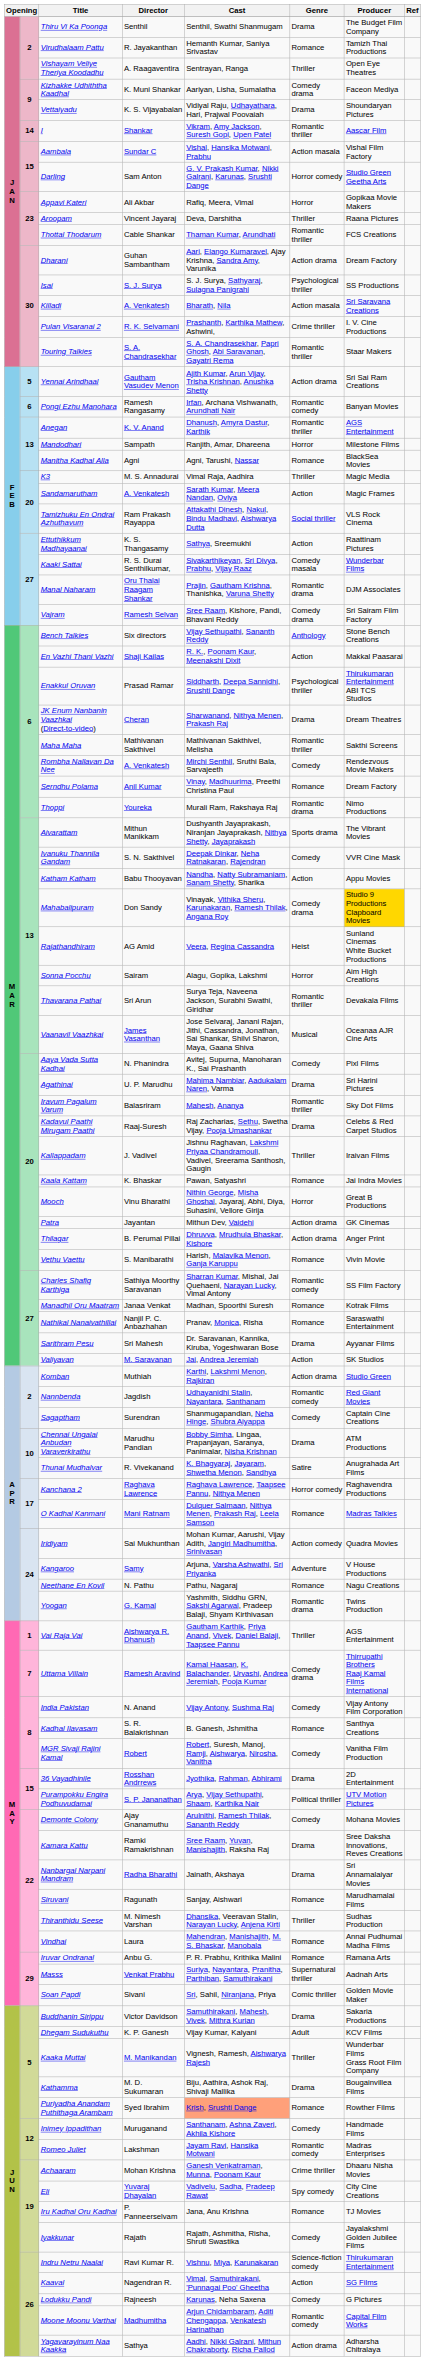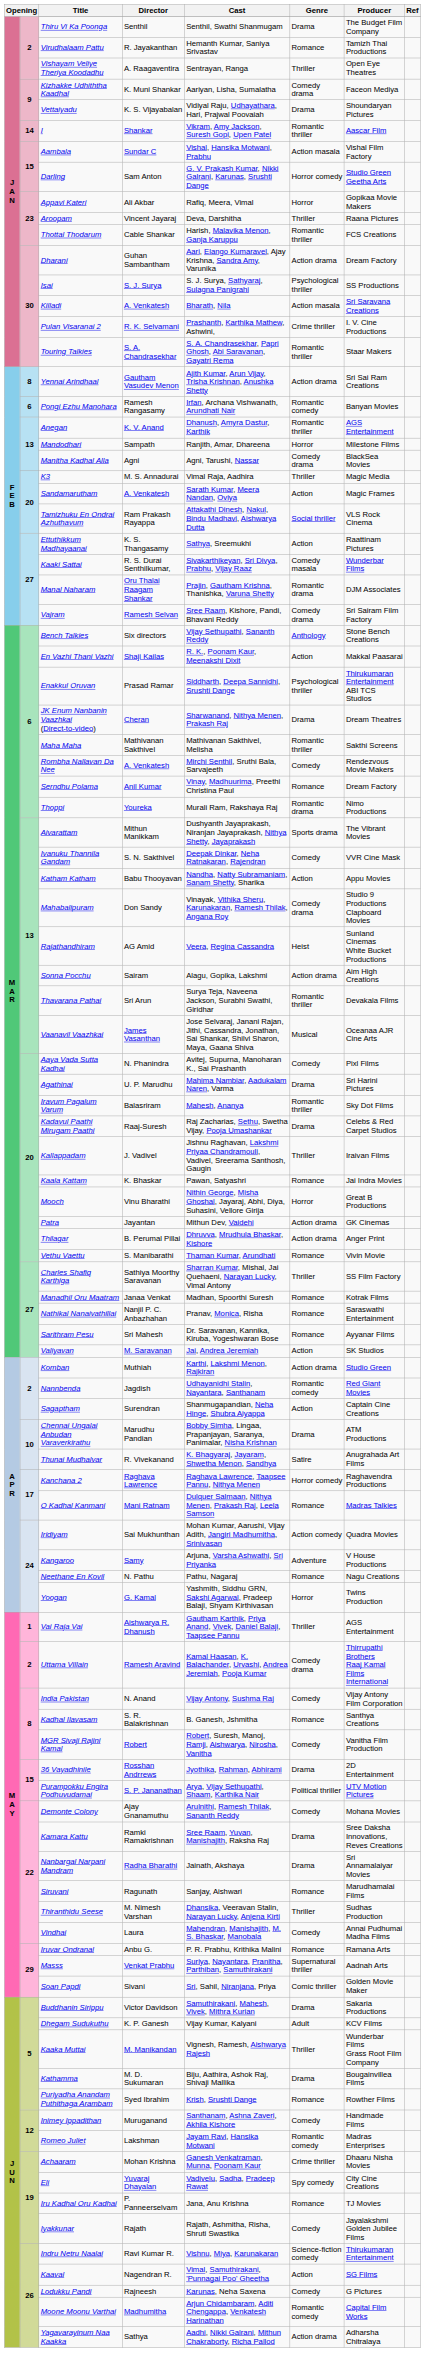(231, 235) Thaman Kumar, Arundhati -> (228, 235) Harish, Malavika Menon, Ganja Karuppu
(29, 381) 5 -> (29, 381) 8
(308, 460) Romance -> (306, 460) Comedy drama
(366, 908) gold background -> (366, 908) no background
(302, 975) Horror -> (314, 975) Action drama
(228, 1260) Harish, Malavika Menon, Ganja Karuppu -> (231, 1255) Thaman Kumar, Arundhati
(308, 1285) Romantic comedy -> (303, 1276) Thriller
(303, 1343) Drama -> (308, 1334) Romance
(306, 1418) Comedy -> (302, 1409) Action
(308, 1606) Romantic drama -> (302, 1597) Horror
(29, 1673) 7 -> (29, 1665) 2
(308, 1941) Romance -> (306, 1933) Comedy
(221, 2108) lightsalmon background -> (221, 2099) no background
